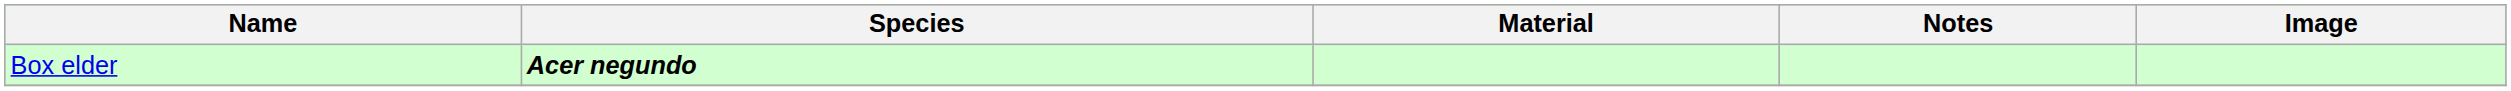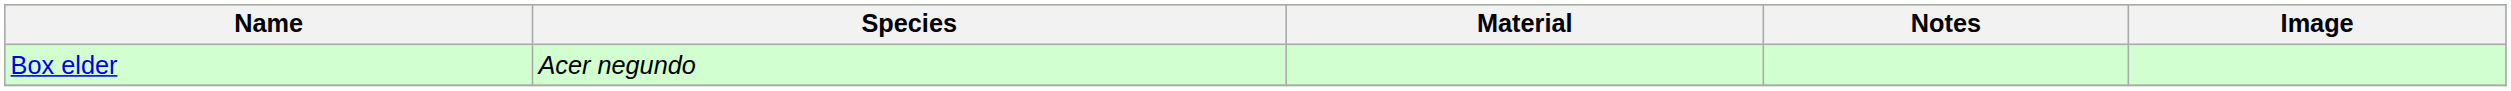(612, 64) bold -> (617, 64) normal
